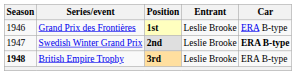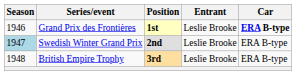(264, 27) normal -> (265, 27) bold
(16, 43) no background -> (16, 43) lightblue background
(265, 43) bold -> (264, 43) normal
(16, 59) bold -> (16, 59) normal
